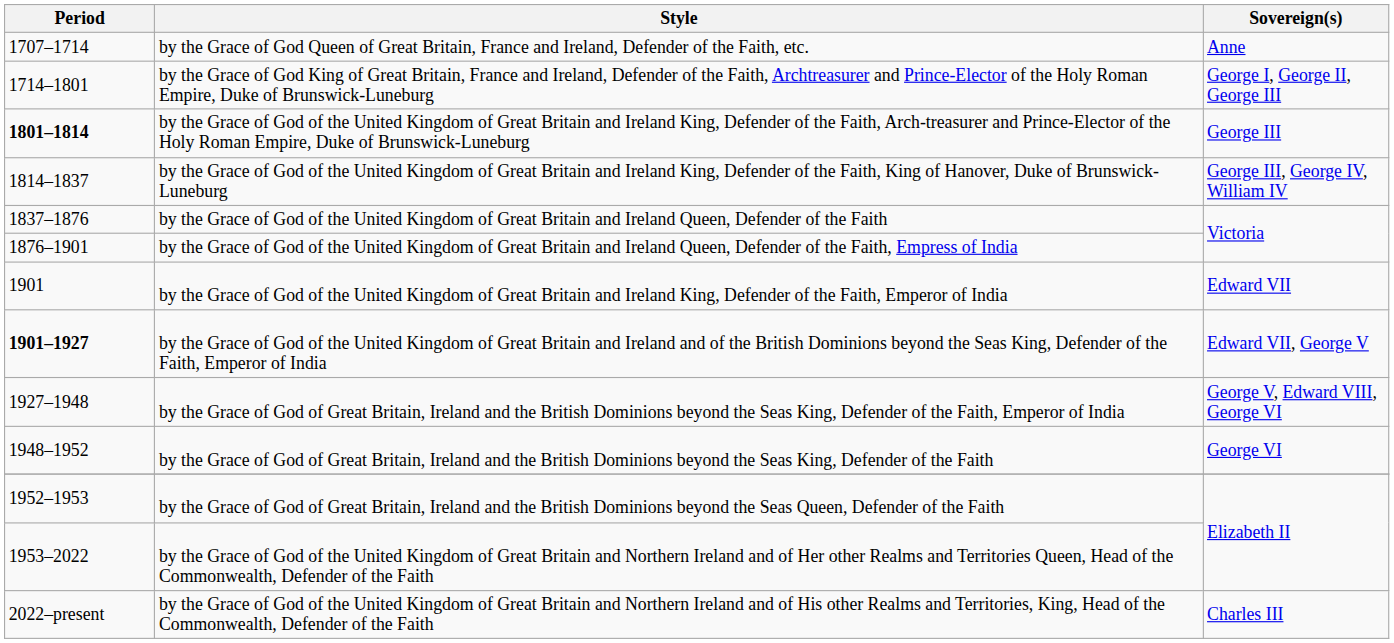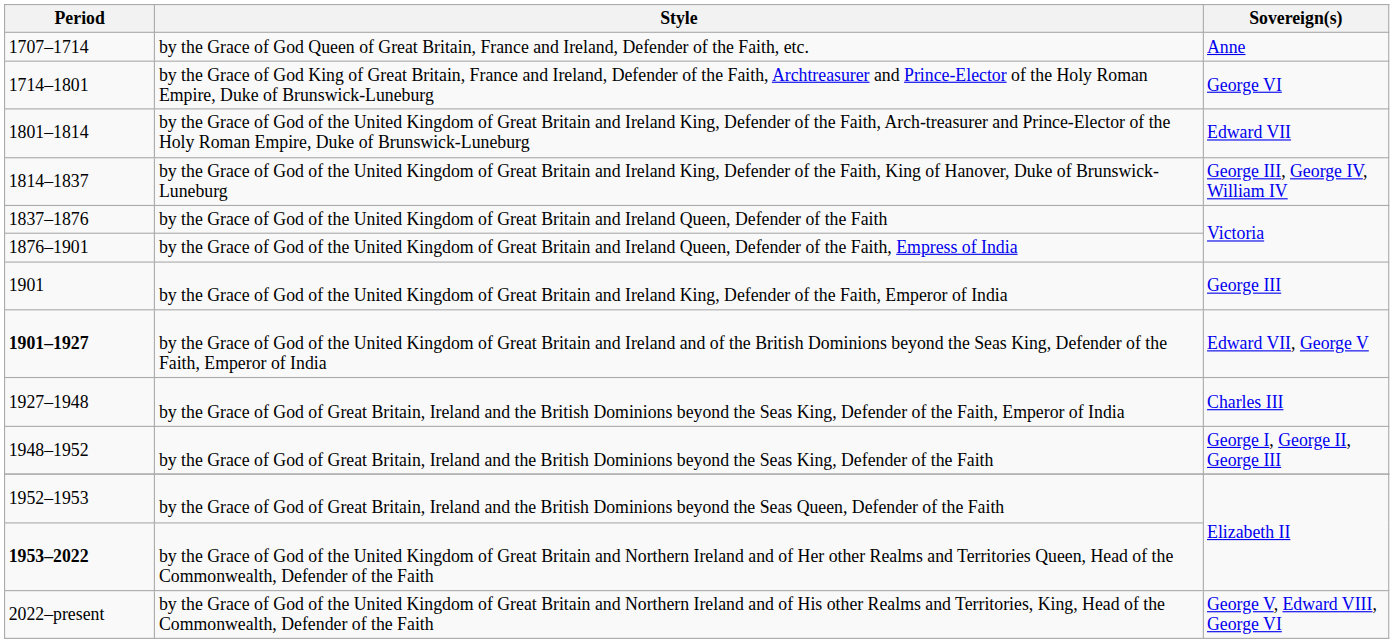(1279, 84) George I, George II, George III -> (1244, 84) George VI
(49, 133) bold -> (49, 133) normal
(1244, 133) George III -> (1249, 133) Edward VII
(1249, 285) Edward VII -> (1244, 285) George III
(1292, 401) George V, Edward VIII, George VI -> (1245, 401) Charles III
(1244, 450) George VI -> (1279, 450) George I, George II, George III
(49, 556) normal -> (49, 556) bold
(1245, 614) Charles III -> (1292, 614) George V, Edward VIII, George VI
